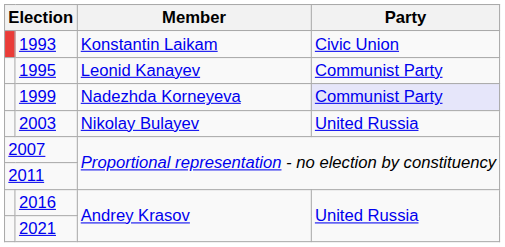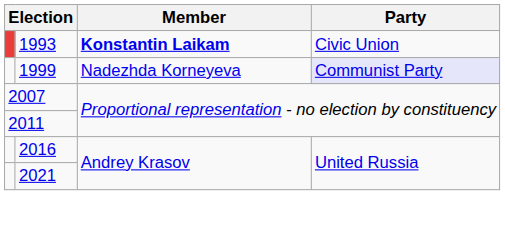(149, 44) normal -> (155, 44) bold
- row: (37, 70)
- row: (37, 123)
